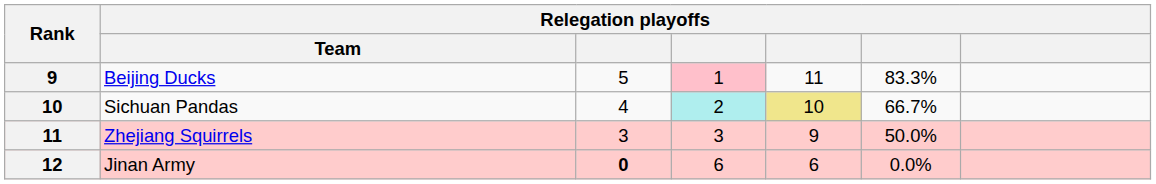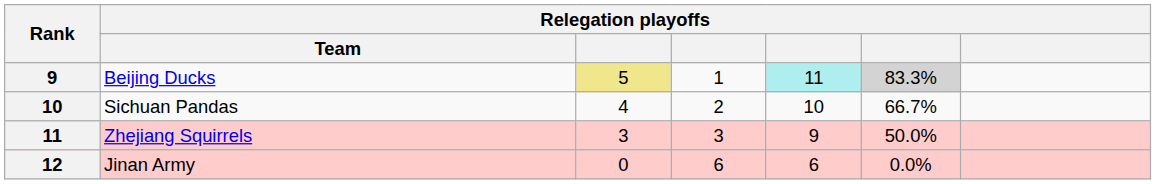(623, 78) no background -> (623, 78) khaki background
(719, 78) pink background -> (719, 78) no background
(814, 78) no background -> (814, 78) paleturquoise background
(911, 78) no background -> (911, 78) lightgrey background
(719, 107) paleturquoise background -> (719, 107) no background
(814, 107) khaki background -> (814, 107) no background
(623, 165) bold -> (623, 165) normal
